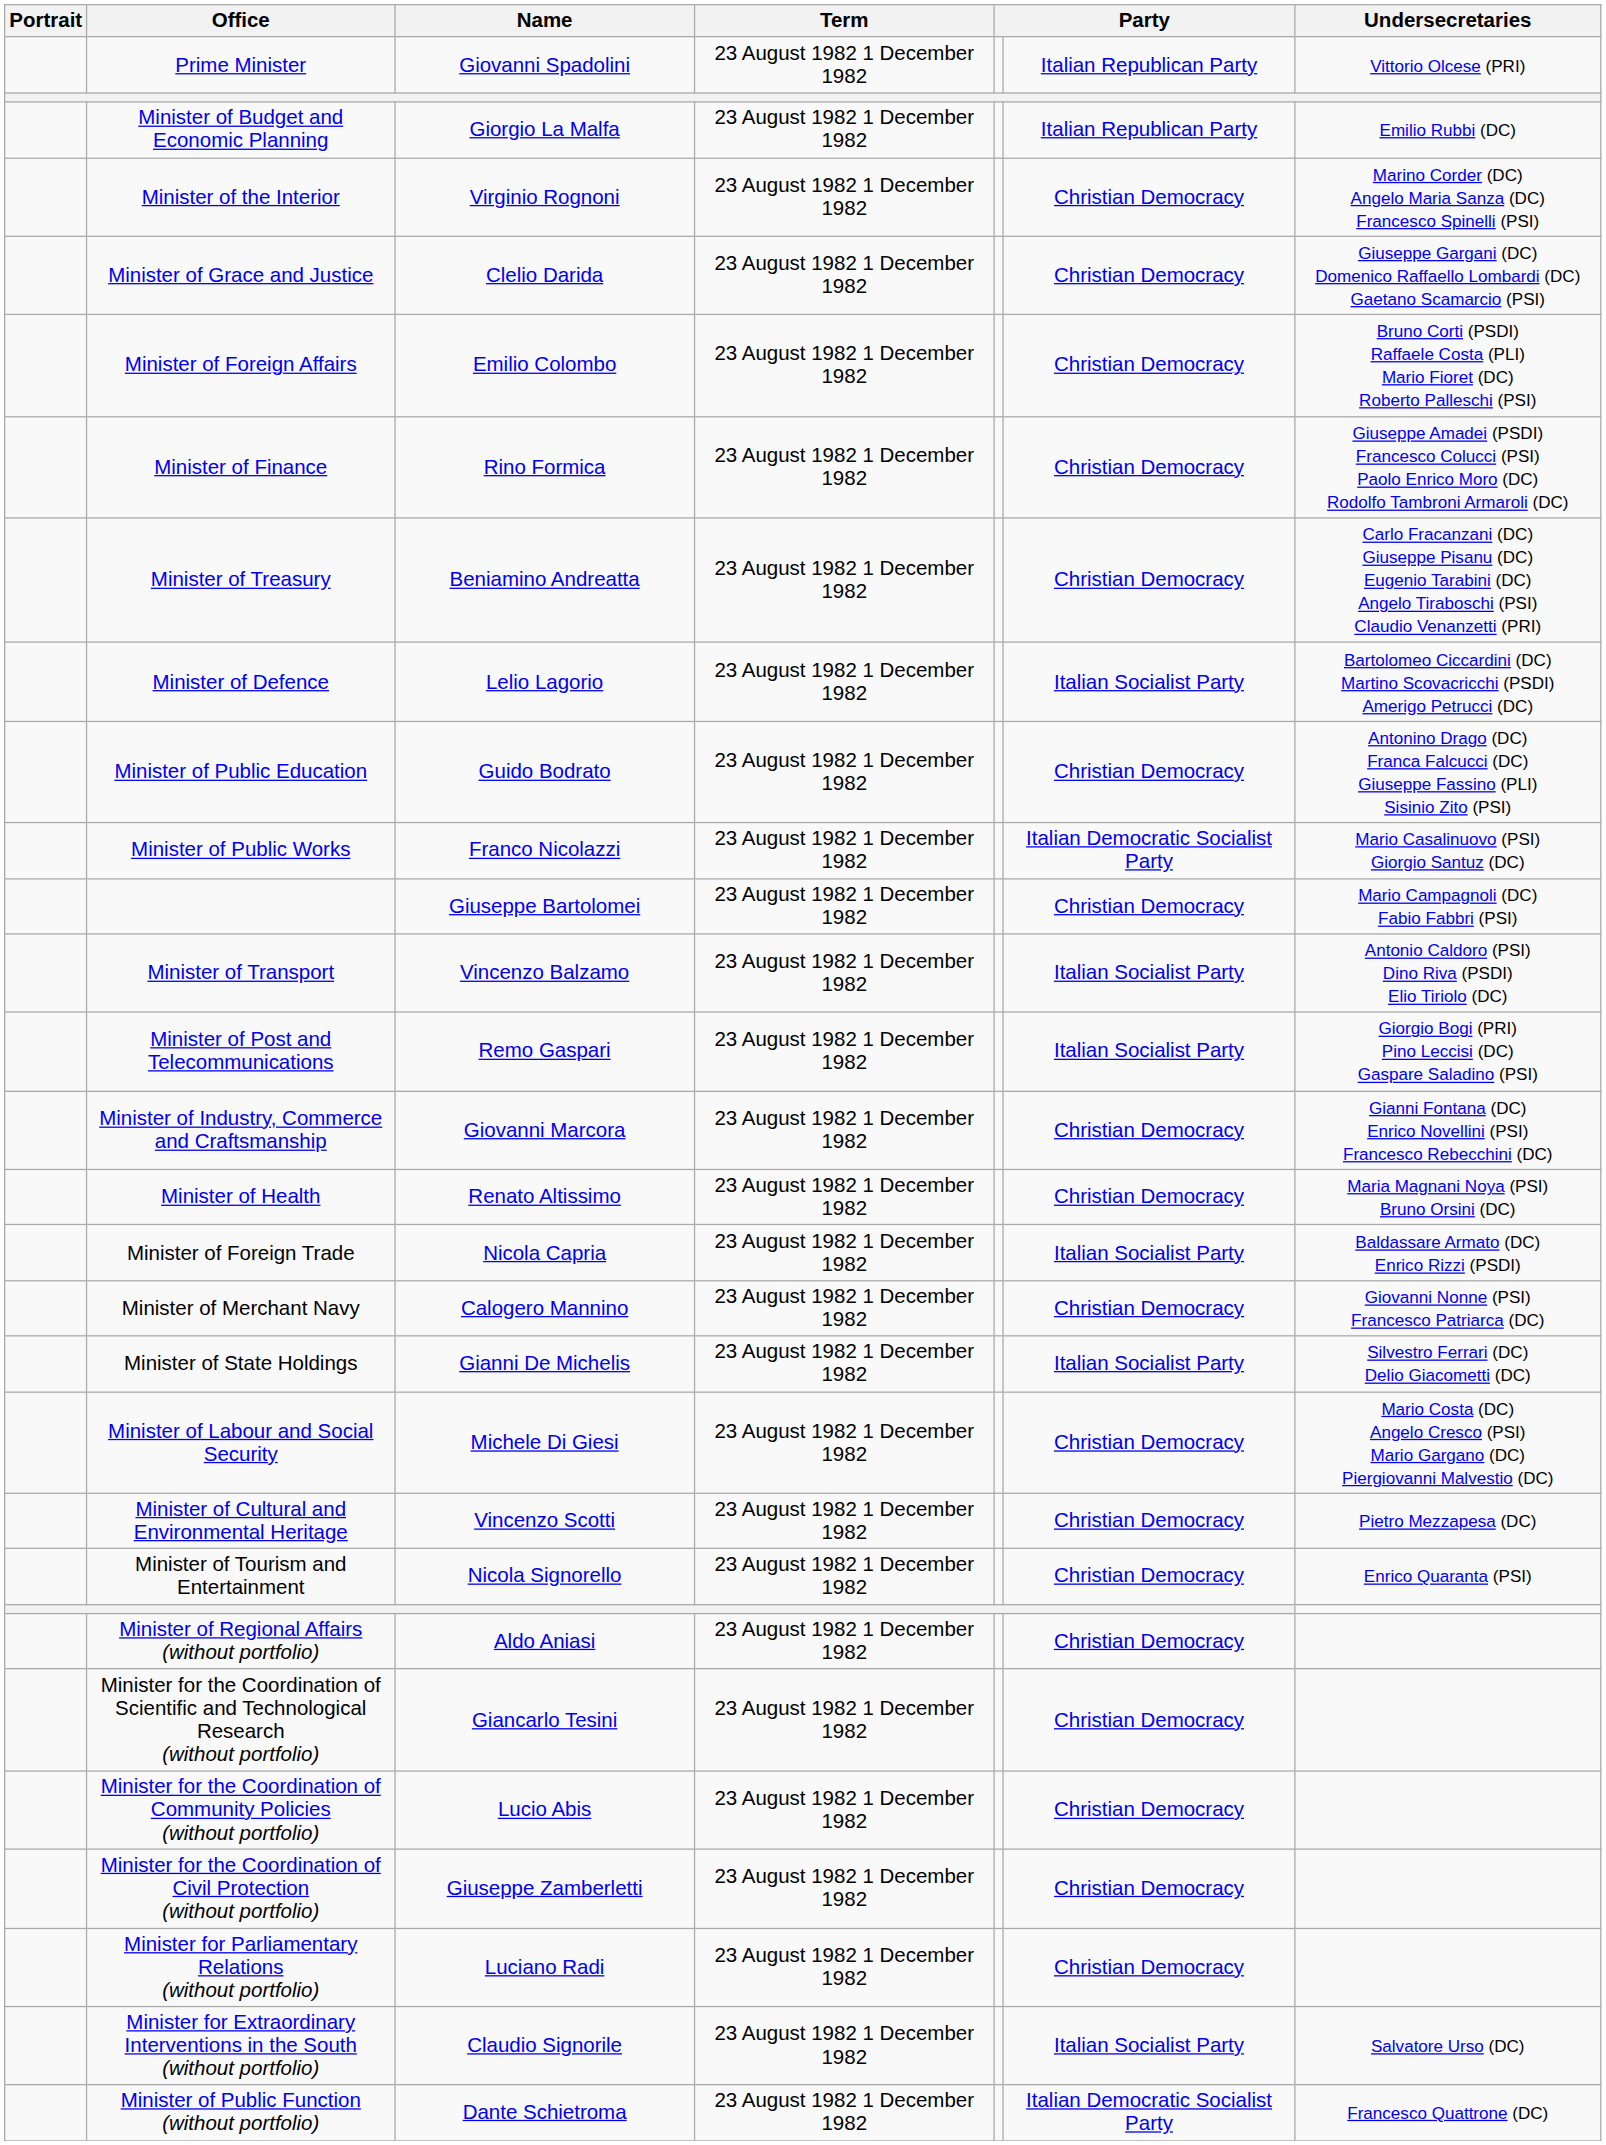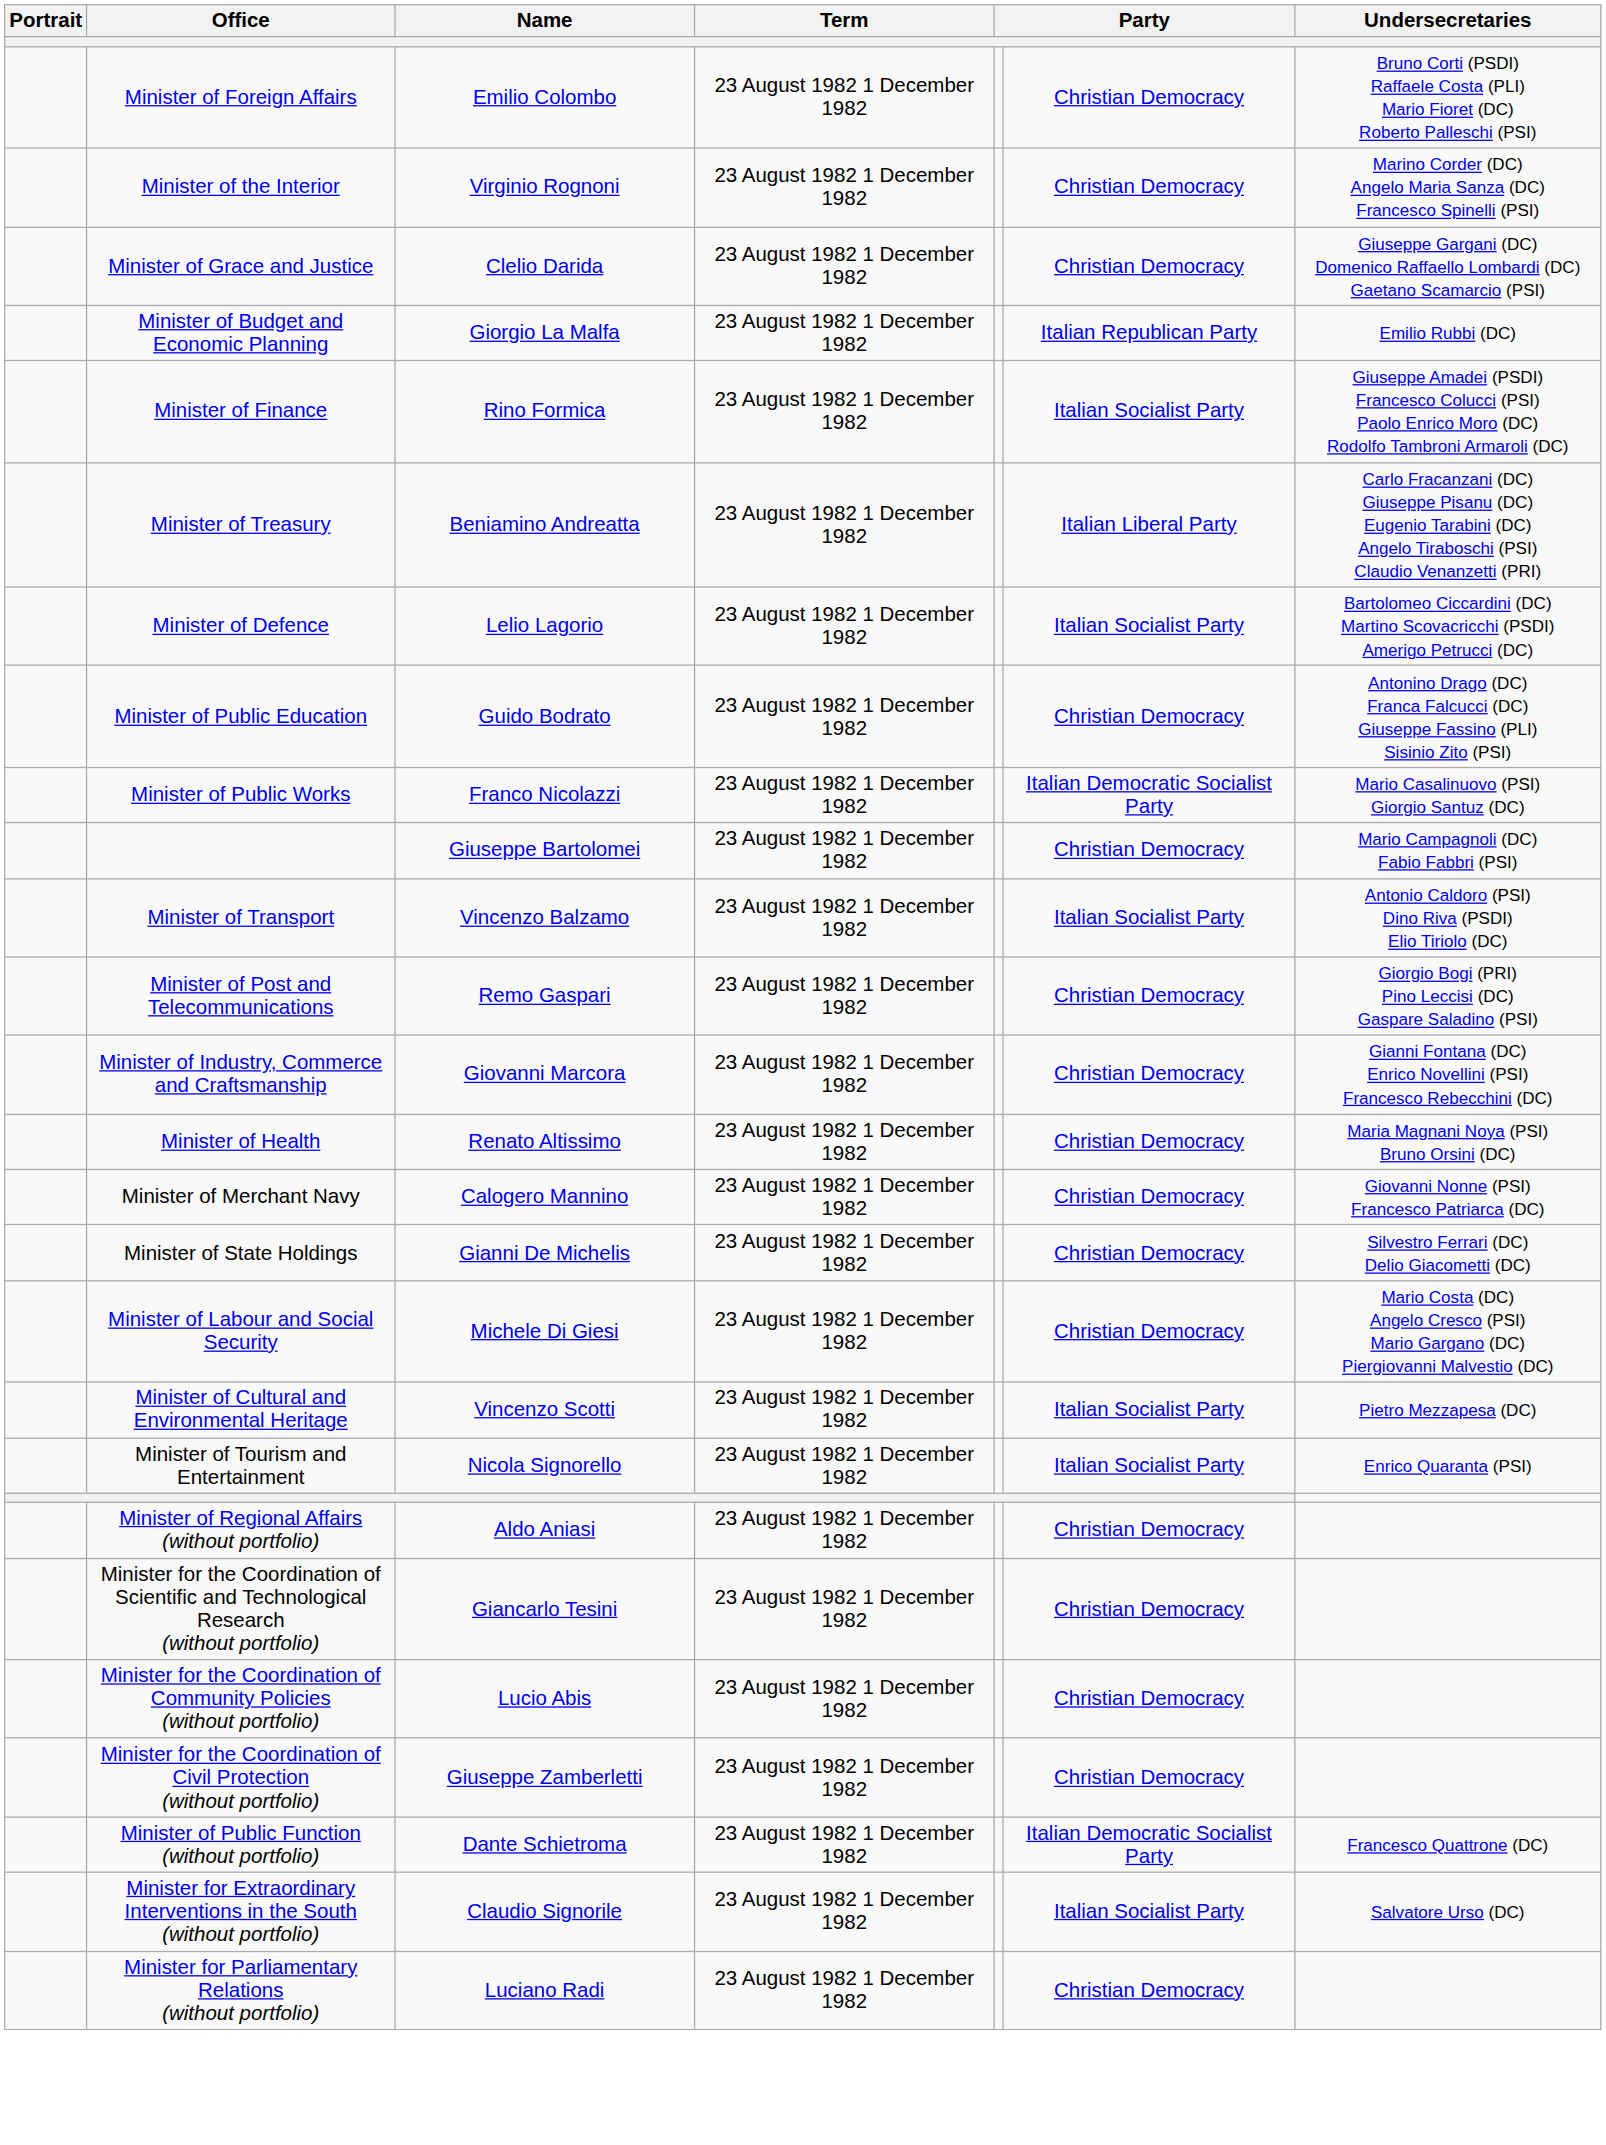- row: (241, 64)
rows swapped: (241, 365) <-> (241, 129)
(1149, 466) Christian Democracy -> (1149, 411) Italian Socialist Party
(1149, 580) Christian Democracy -> (1149, 524) Italian Liberal Party
(1149, 1051) Italian Socialist Party -> (1149, 995) Christian Democracy
- row: (241, 1252)
(1149, 1363) Italian Socialist Party -> (1149, 1252) Christian Democracy
(1149, 1520) Christian Democracy -> (1149, 1409) Italian Socialist Party
(1149, 1576) Christian Democracy -> (1149, 1465) Italian Socialist Party
rows swapped: (241, 2112) <-> (241, 1966)
